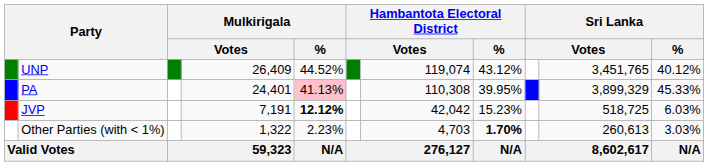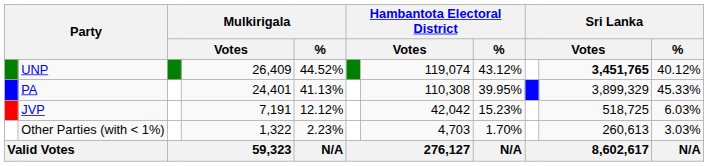(620, 69) normal -> (620, 69) bold
(322, 89) pink background -> (322, 89) no background
(322, 110) bold -> (322, 110) normal
(504, 130) bold -> (504, 130) normal
